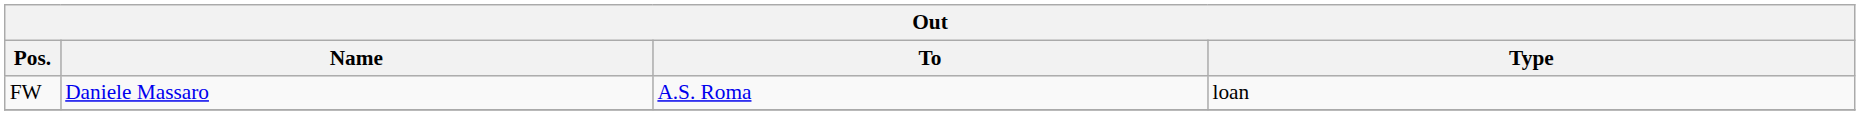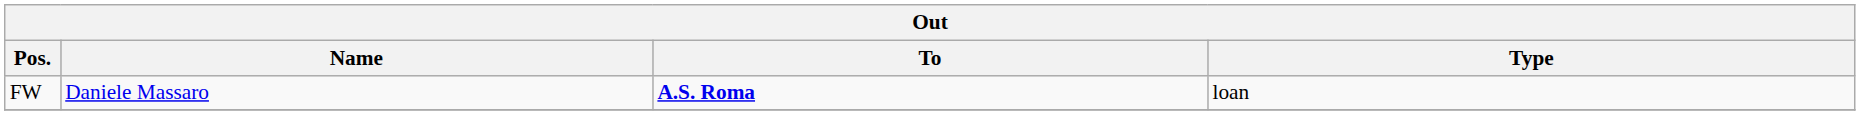(704, 92) normal -> (706, 92) bold
